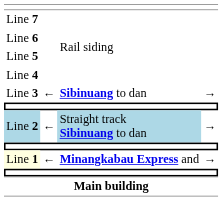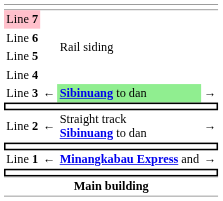(22, 19) no background -> (22, 19) pink background
(103, 93) no background -> (103, 93) lightgreen background
(22, 126) lightblue background -> (22, 126) no background
(103, 126) lightblue background -> (103, 126) no background
(22, 159) lightyellow background -> (22, 159) no background
